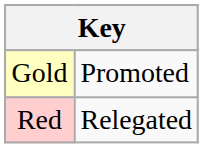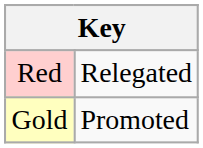rows swapped: (39, 73) <-> (39, 119)
